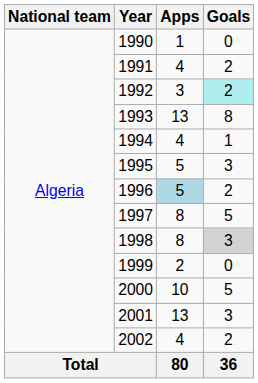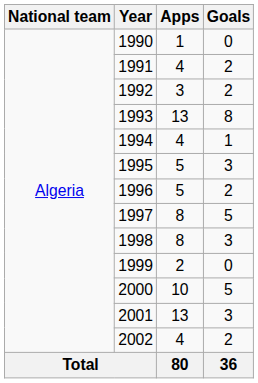(228, 91) paleturquoise background -> (228, 91) no background
(180, 191) lightblue background -> (180, 191) no background
(228, 240) lightgrey background -> (228, 240) no background
